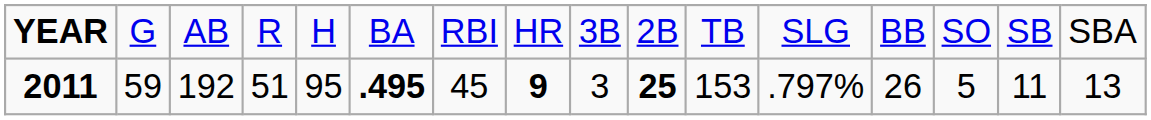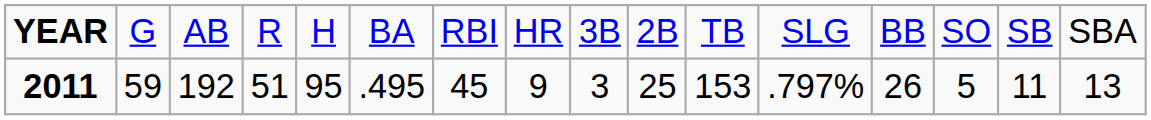(392, 85) bold -> (392, 85) normal
(538, 85) bold -> (538, 85) normal
(658, 85) bold -> (658, 85) normal
